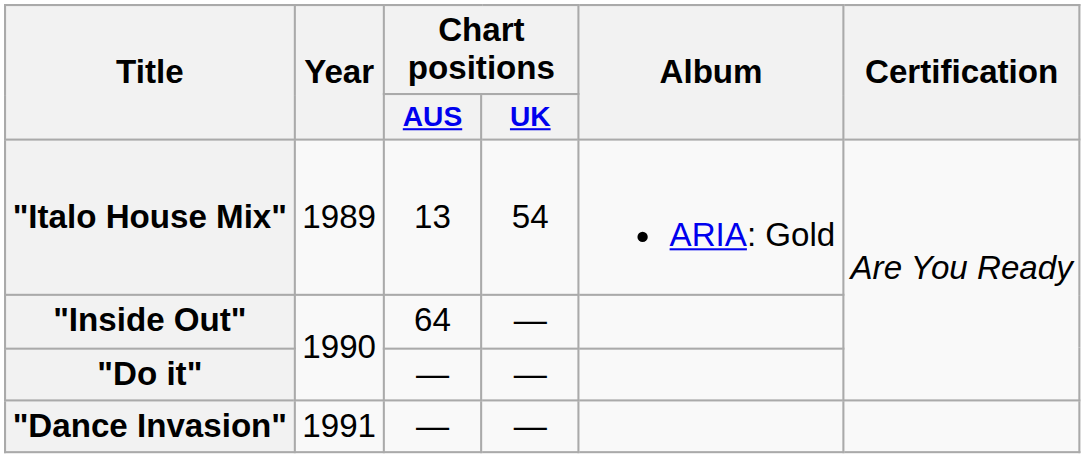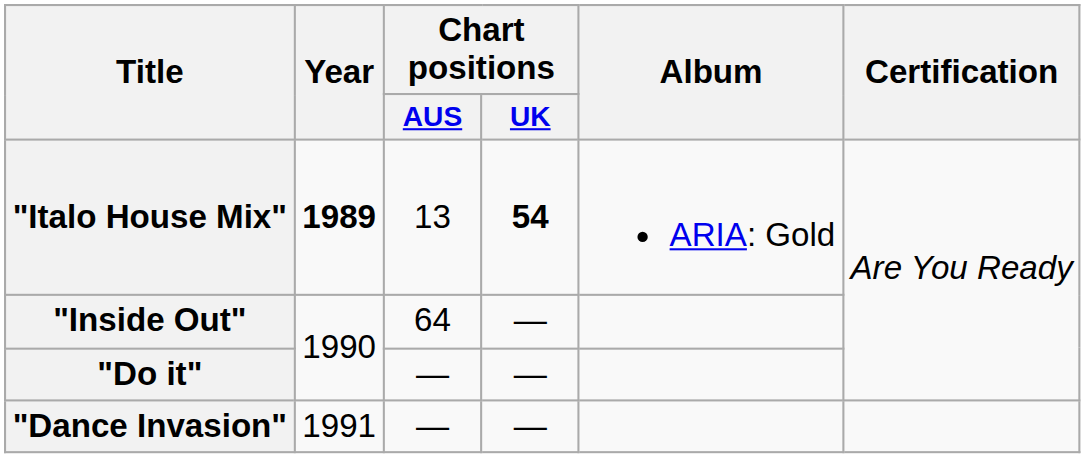(339, 216) normal -> (339, 216) bold
(530, 216) normal -> (530, 216) bold
